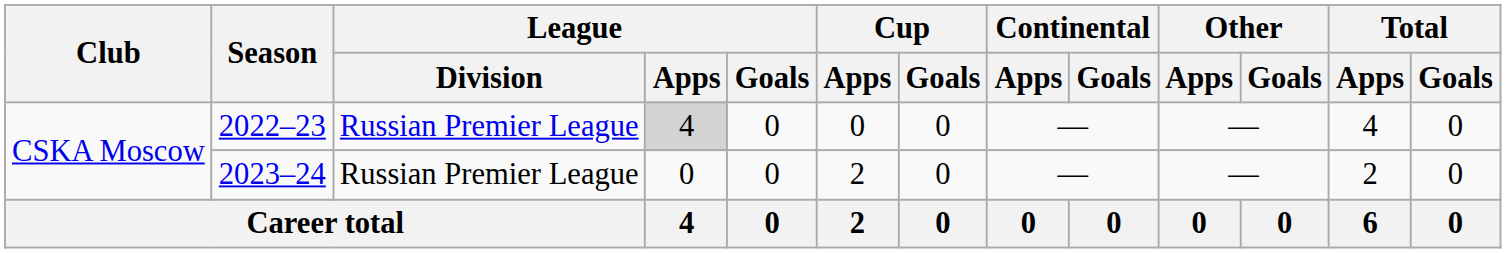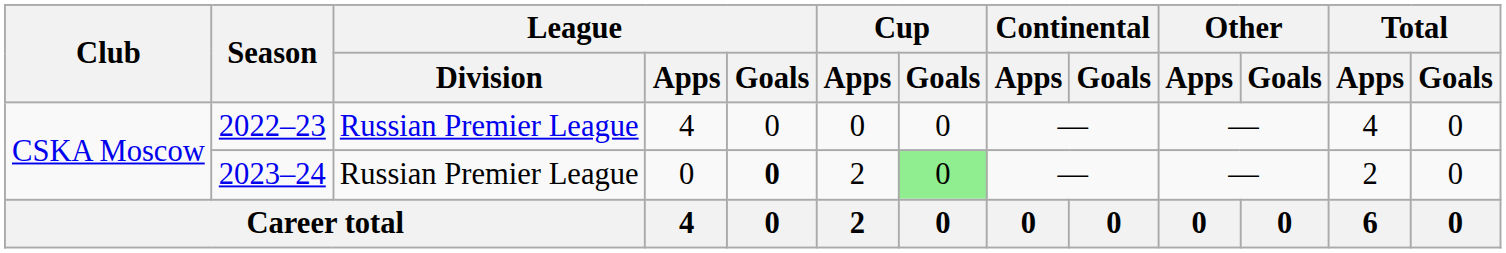(687, 125) lightgrey background -> (687, 125) no background
(772, 174) normal -> (772, 174) bold
(943, 174) no background -> (943, 174) lightgreen background
